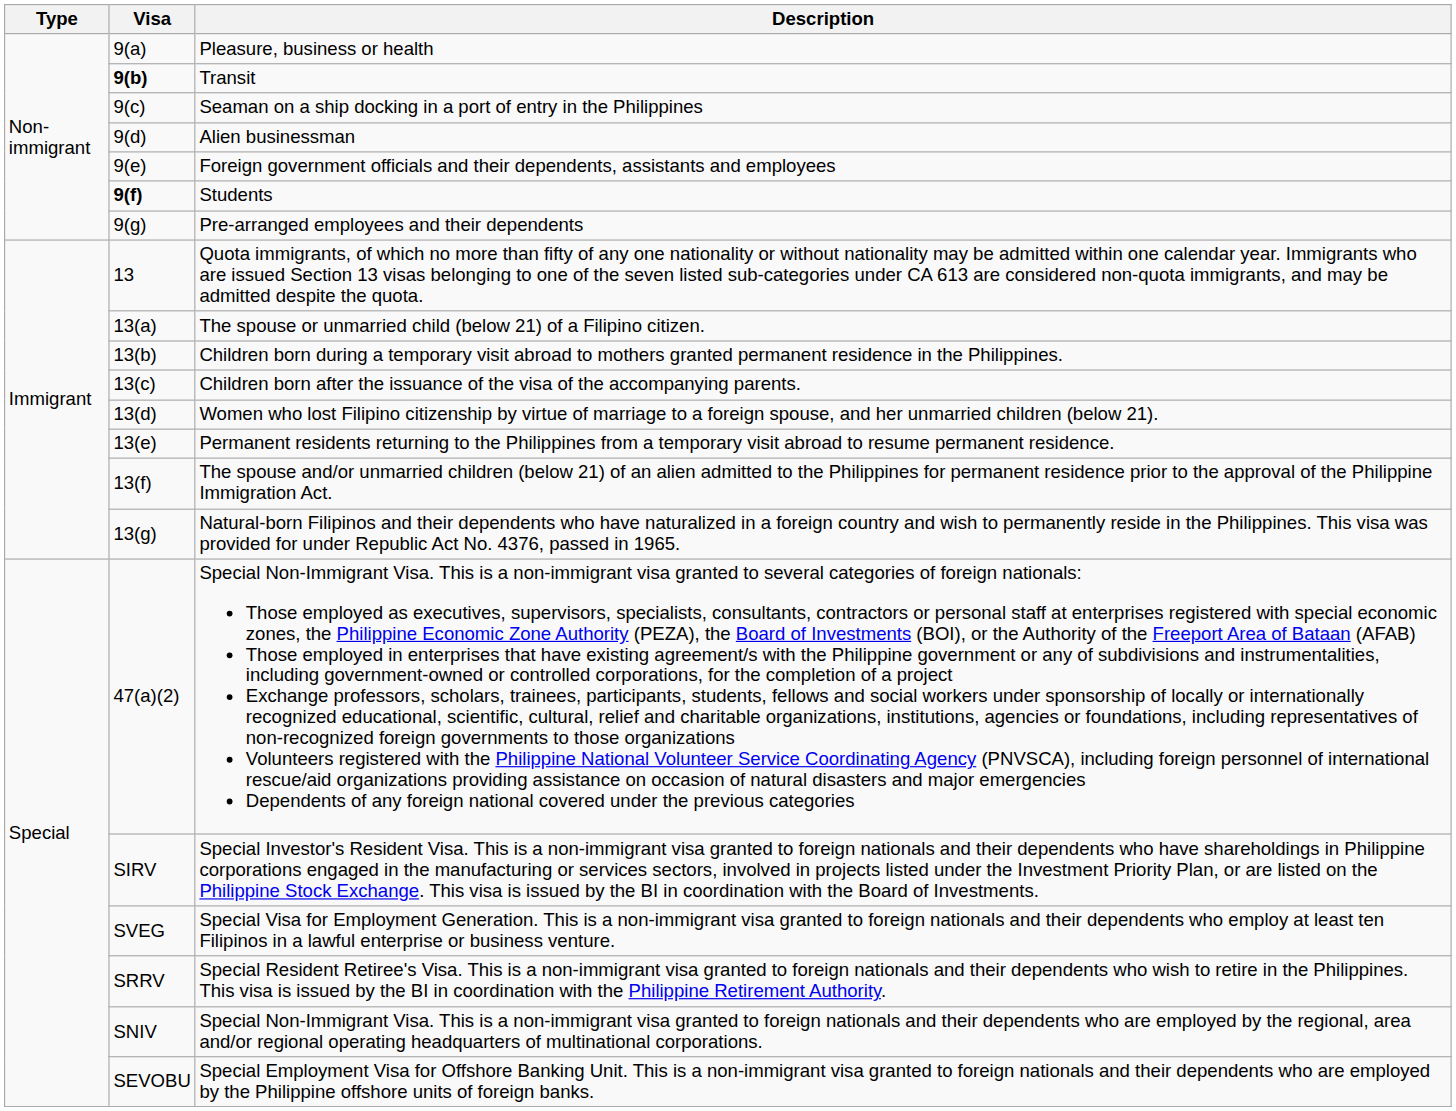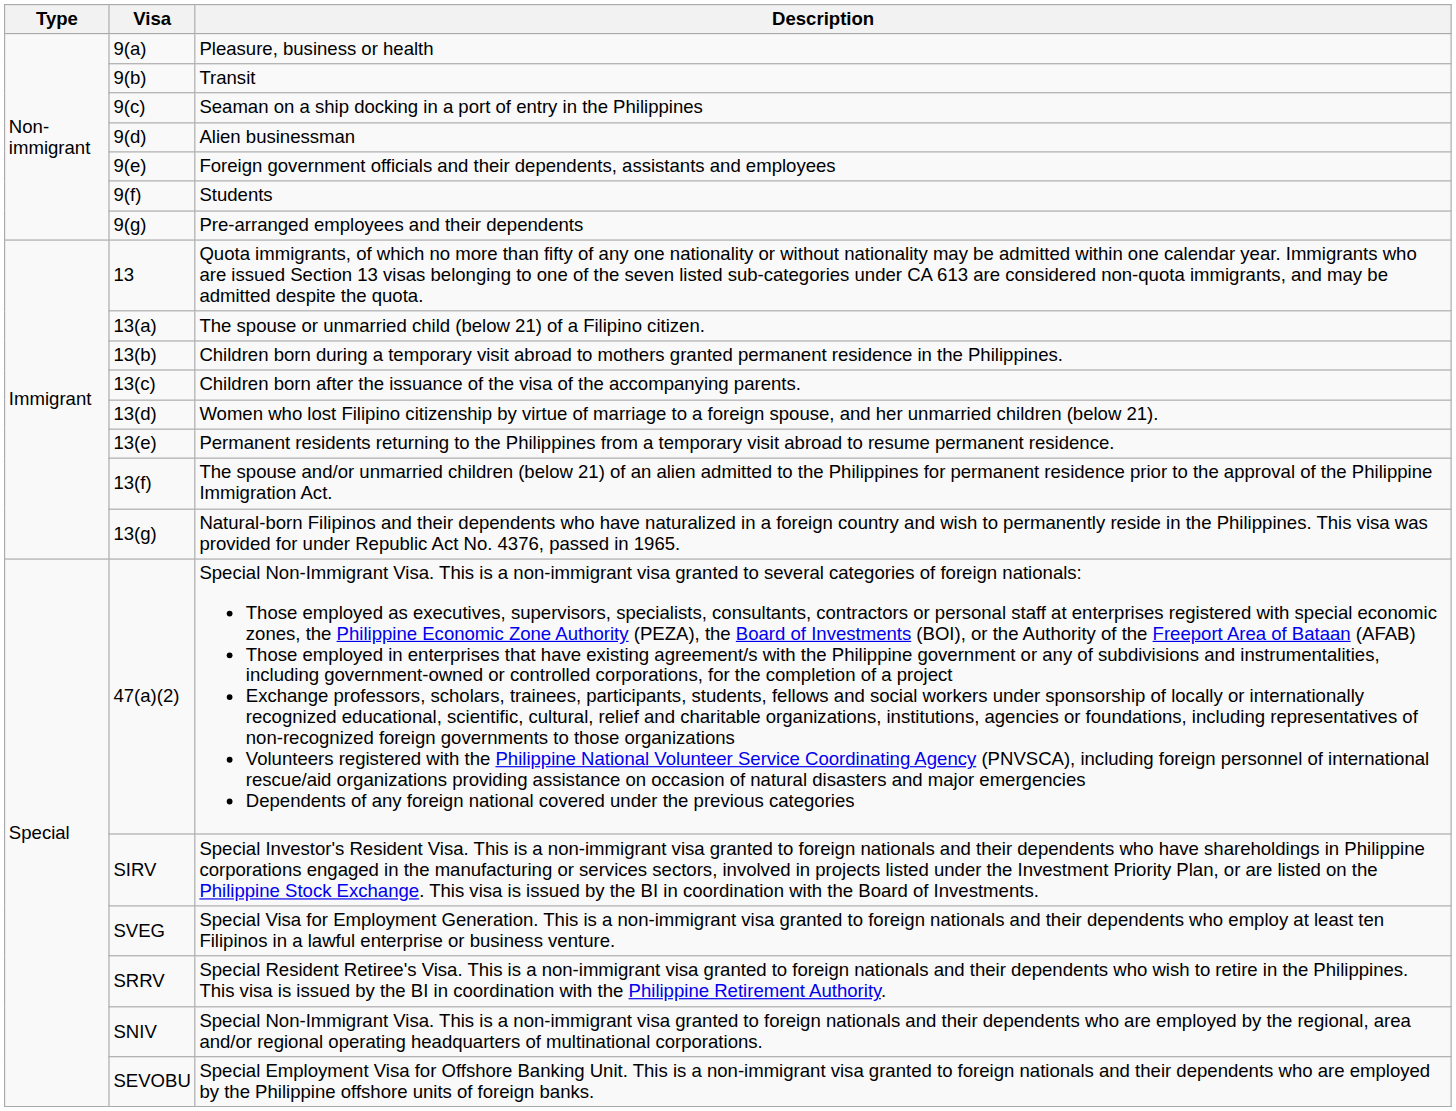(130, 78) bold -> (130, 78) normal
(128, 195) bold -> (127, 195) normal
